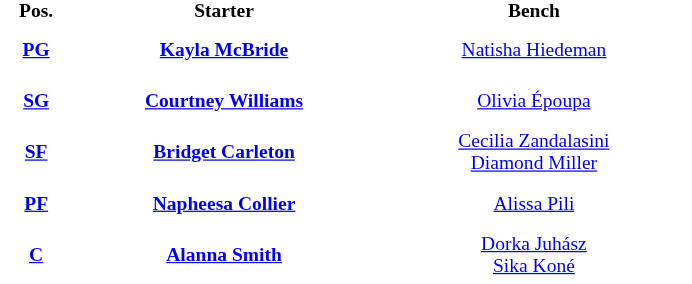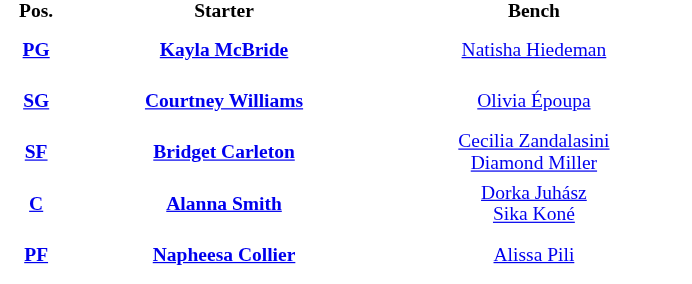rows swapped: (36, 203) <-> (36, 254)
